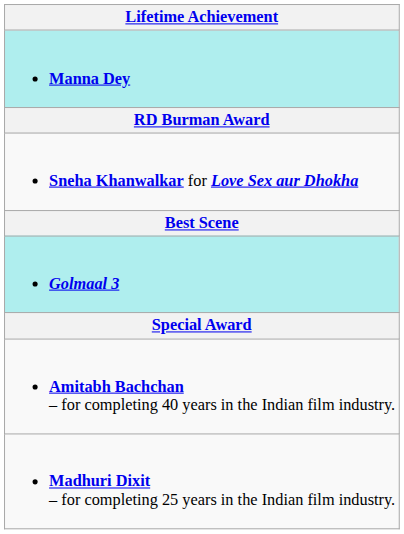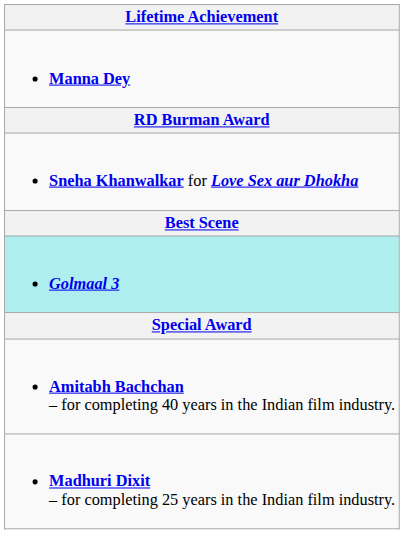(202, 78) paleturquoise background -> (202, 78) no background
